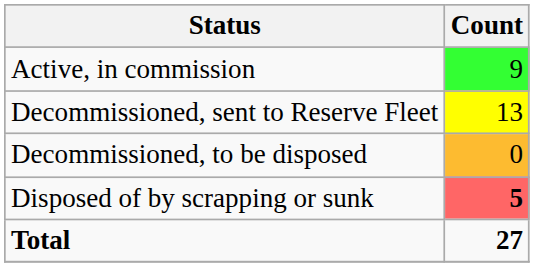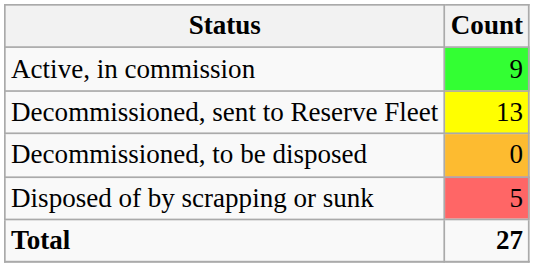(516, 197) bold -> (516, 197) normal
